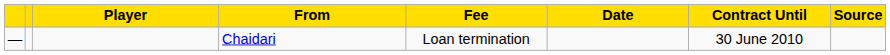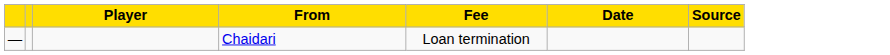- column: (759, 15)
